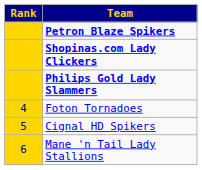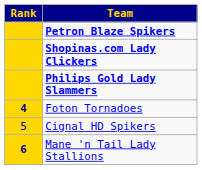(24, 108) normal -> (24, 108) bold
(24, 150) normal -> (24, 150) bold
